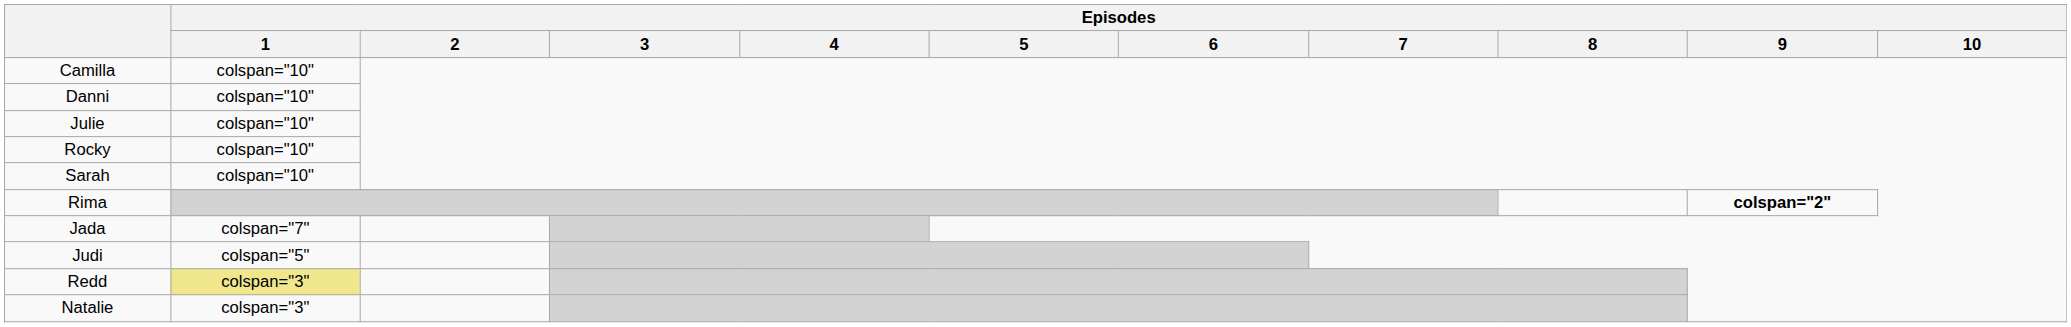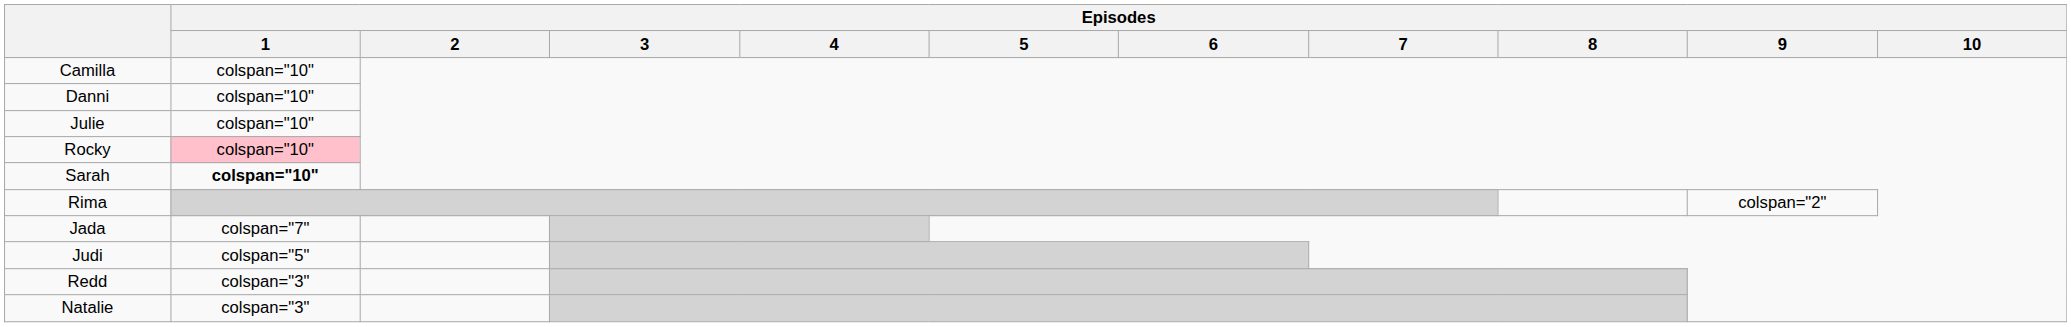(265, 149) no background -> (265, 149) pink background
(265, 176) normal -> (265, 176) bold
(1782, 202) bold -> (1782, 202) normal
(265, 281) khaki background -> (265, 281) no background
